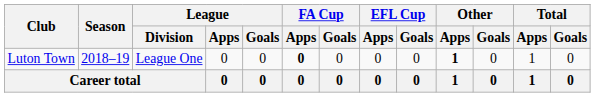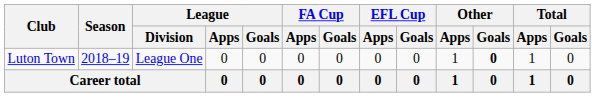(301, 59) bold -> (301, 59) normal
(455, 59) bold -> (455, 59) normal
(493, 59) normal -> (493, 59) bold
